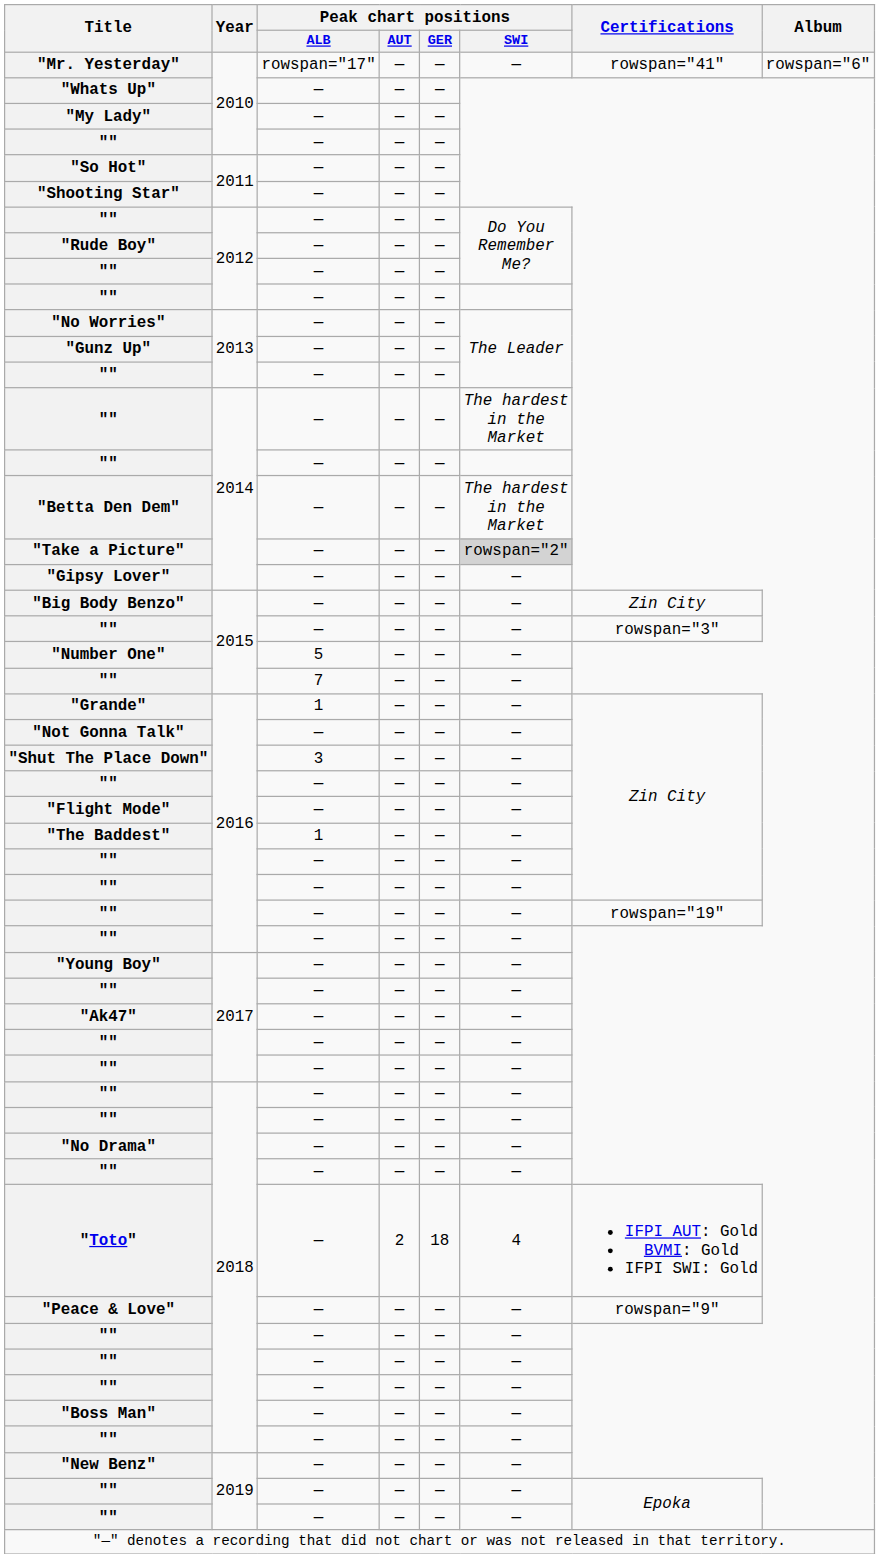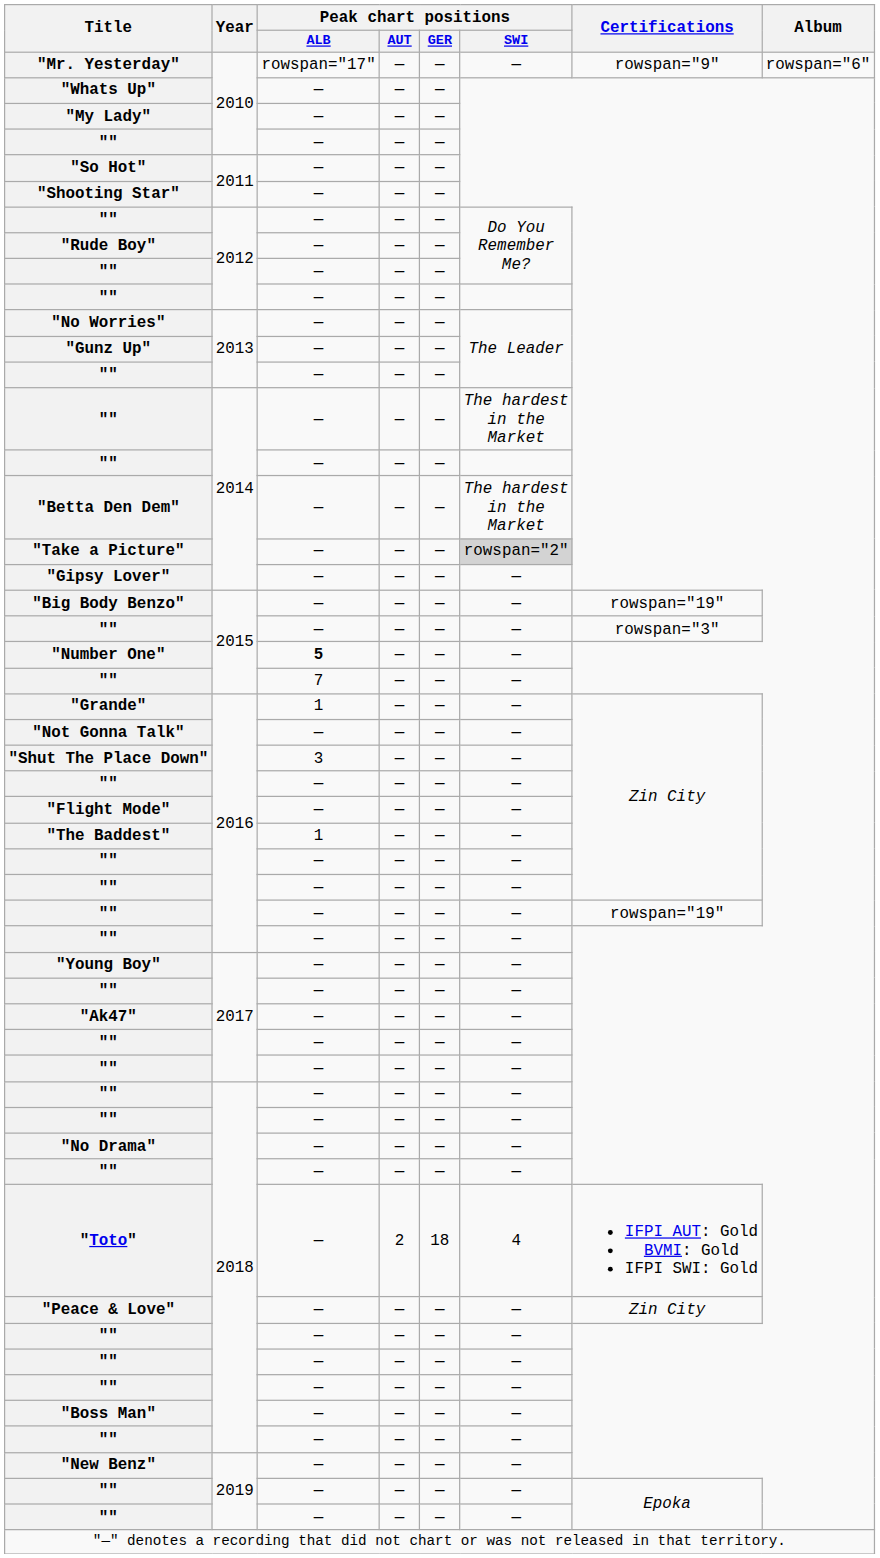(667, 65) rowspan="41" -> (667, 65) rowspan="9"
(667, 603) Zin City -> (667, 603) rowspan="19"
(319, 655) normal -> (319, 655) bold
(667, 1310) rowspan="9" -> (667, 1310) Zin City
